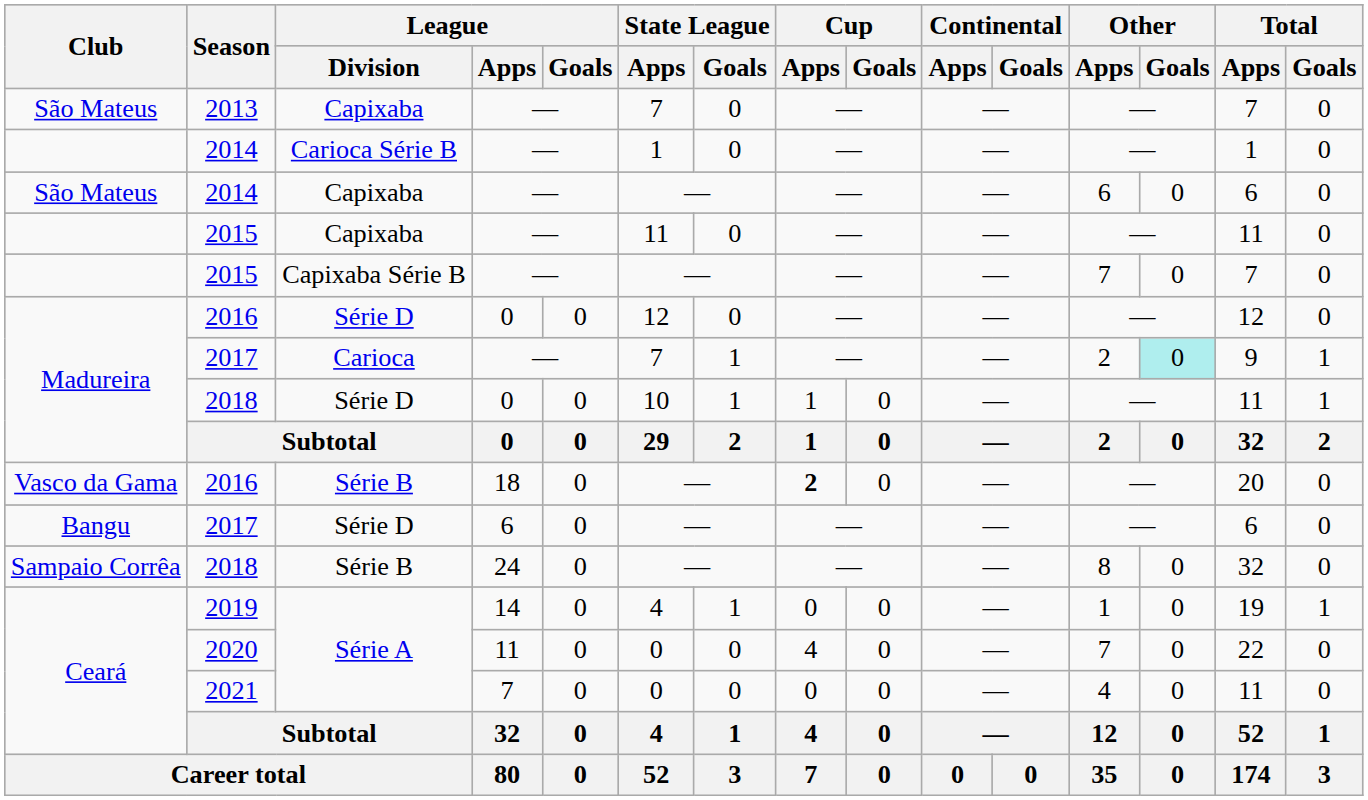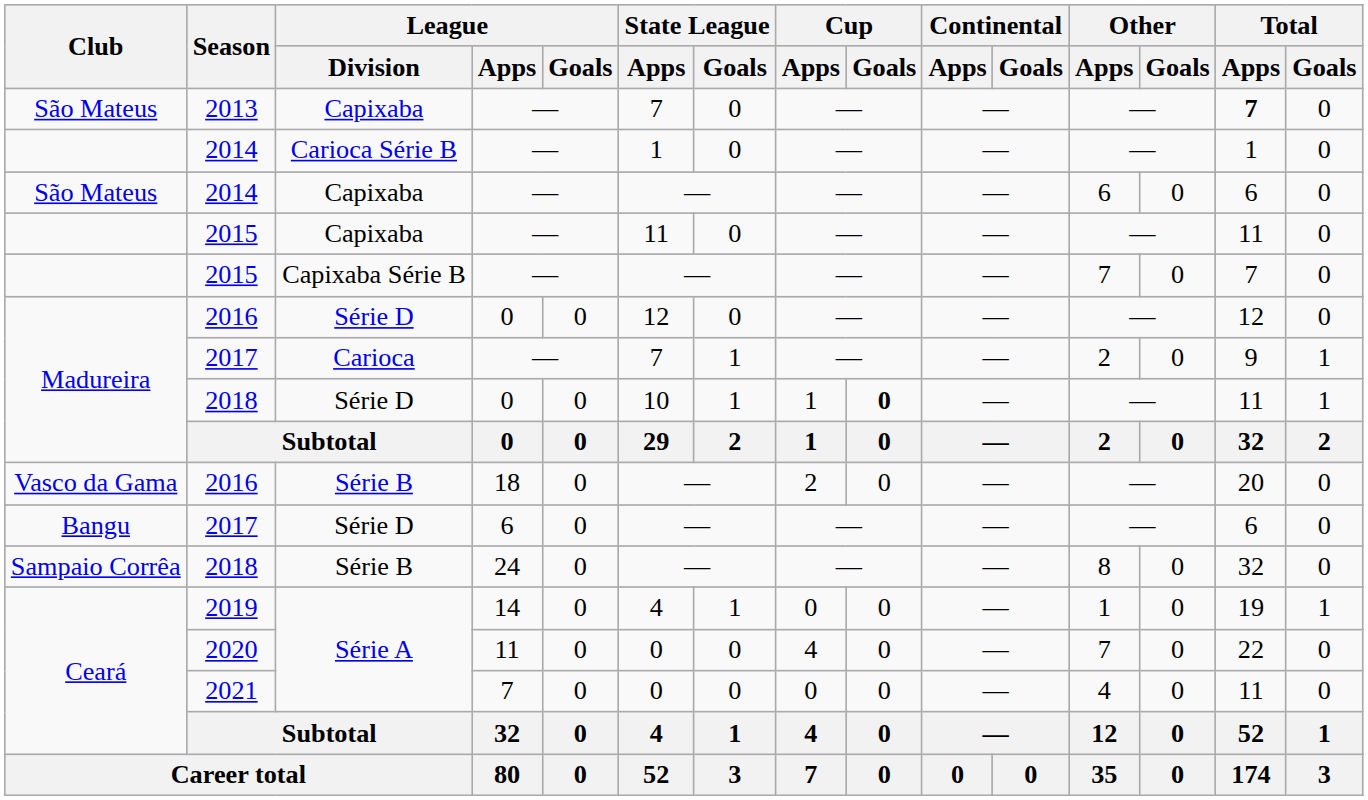(1251, 108) normal -> (1251, 108) bold
(1178, 358) paleturquoise background -> (1178, 358) no background
(884, 399) normal -> (884, 399) bold
(811, 483) bold -> (811, 483) normal
